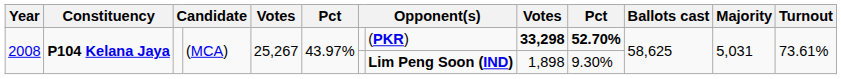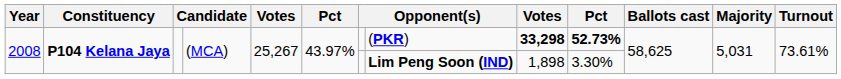(596, 39) 52.70% -> (596, 39) 52.73%
(592, 62) 9.30% -> (592, 62) 3.30%
